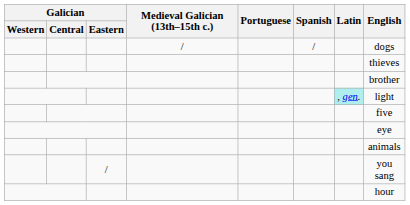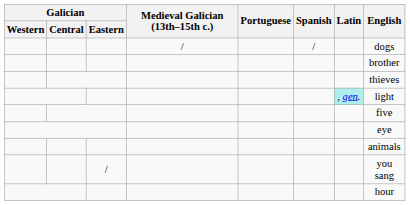(384, 63) thieves -> (384, 63) brother
(384, 79) brother -> (384, 79) thieves
